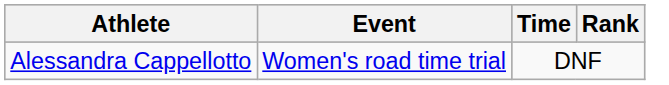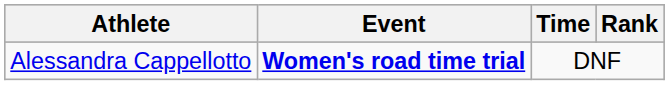(384, 60) normal -> (394, 60) bold
